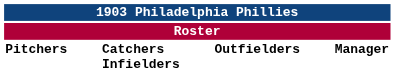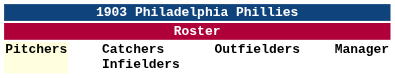(36, 50) no background -> (36, 50) lightyellow background
